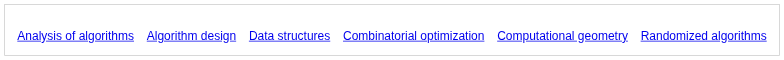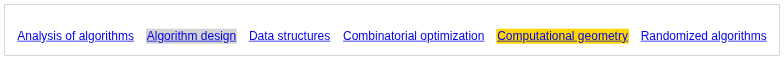(191, 36) no background -> (191, 36) lightgrey background
(563, 36) no background -> (563, 36) gold background
